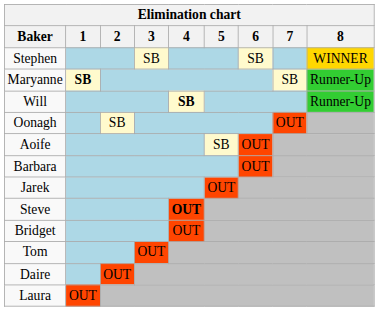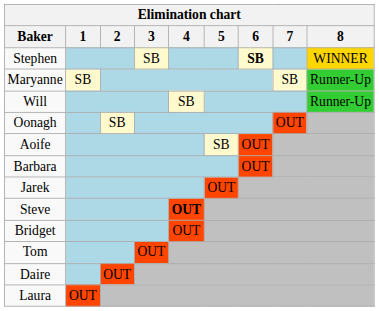(256, 58) normal -> (256, 58) bold
(83, 79) bold -> (83, 79) normal
(186, 101) bold -> (186, 101) normal
